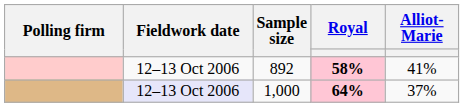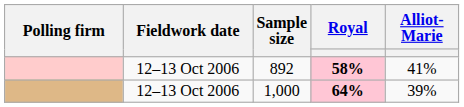(188, 91) lavender background -> (188, 91) no background
(422, 91) 37% -> (422, 91) 39%
